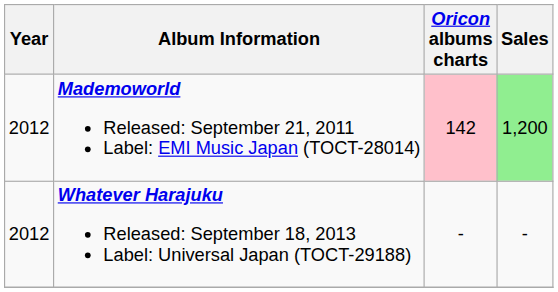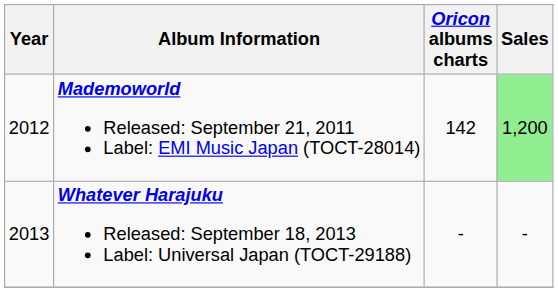(461, 127) pink background -> (461, 127) no background
(29, 234) 2012 -> (29, 234) 2013
